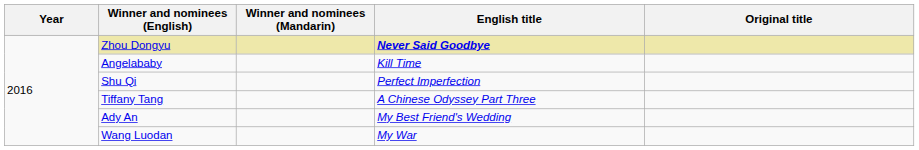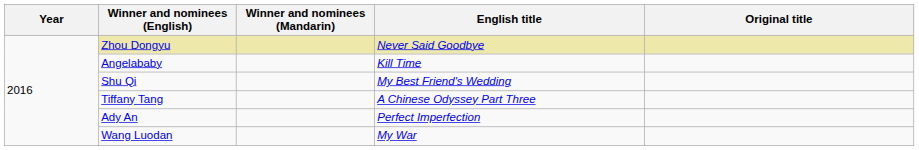(434, 44) bold -> (431, 44) normal
(429, 81) Perfect Imperfection -> (444, 81) My Best Friend's Wedding
(444, 117) My Best Friend's Wedding -> (429, 117) Perfect Imperfection
